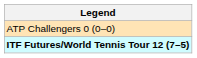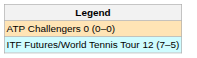(98, 44) bold -> (93, 44) normal
